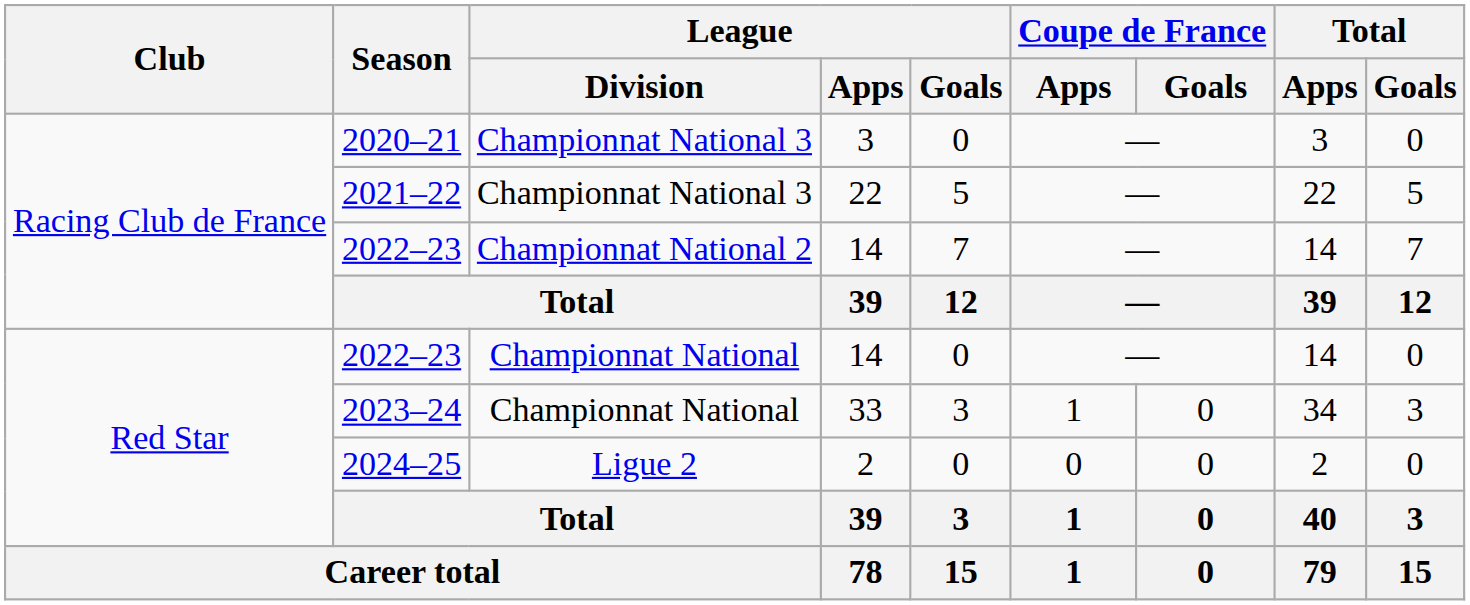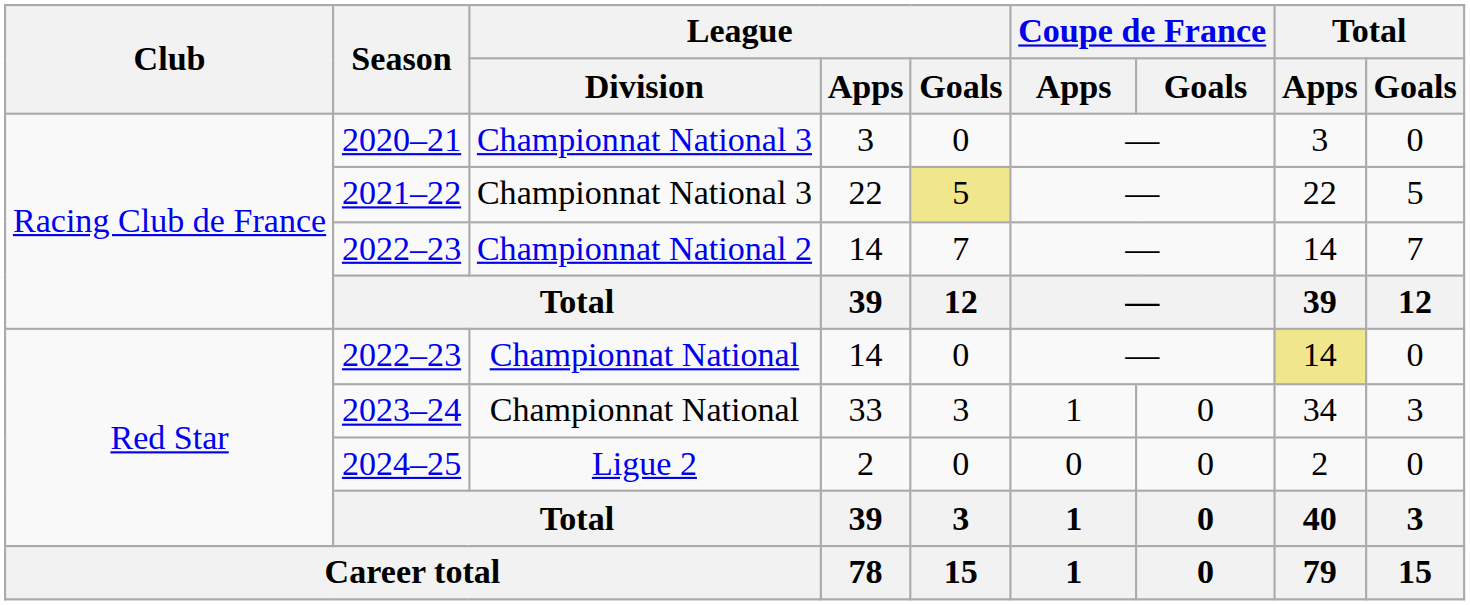(961, 193) no background -> (961, 193) khaki background
(1320, 355) no background -> (1320, 355) khaki background
